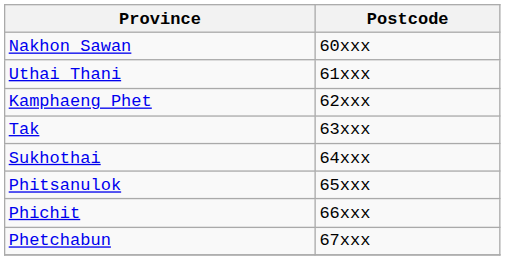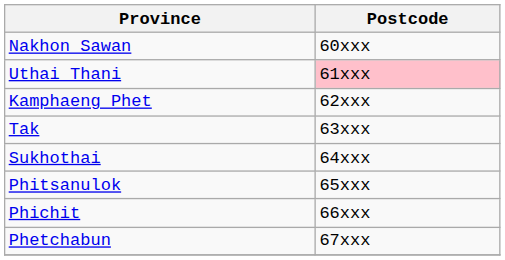(345, 74) no background -> (345, 74) pink background
